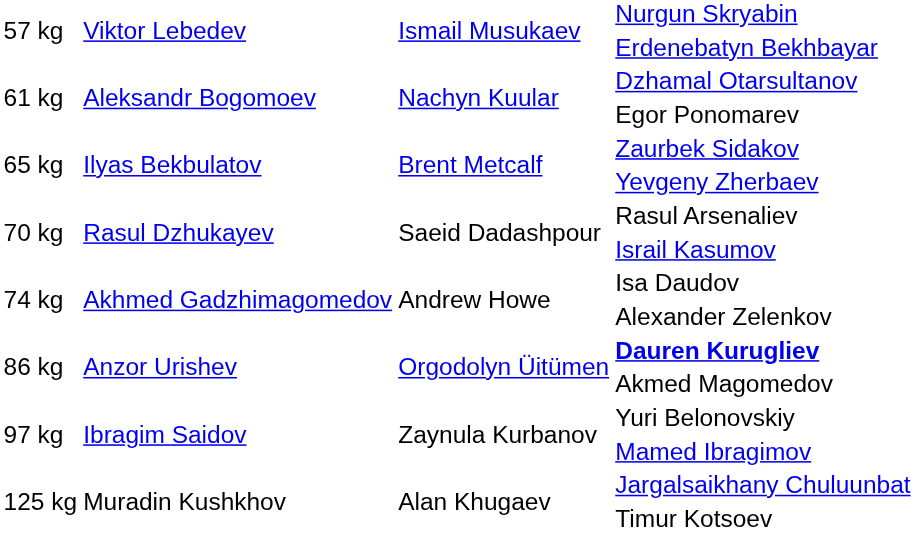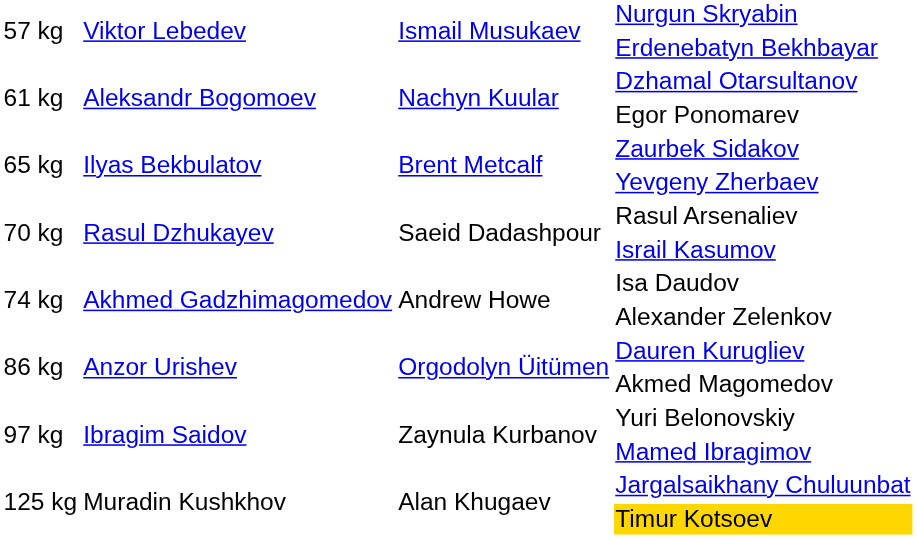(717, 350) bold -> (710, 350) normal
(694, 518) no background -> (694, 518) gold background
